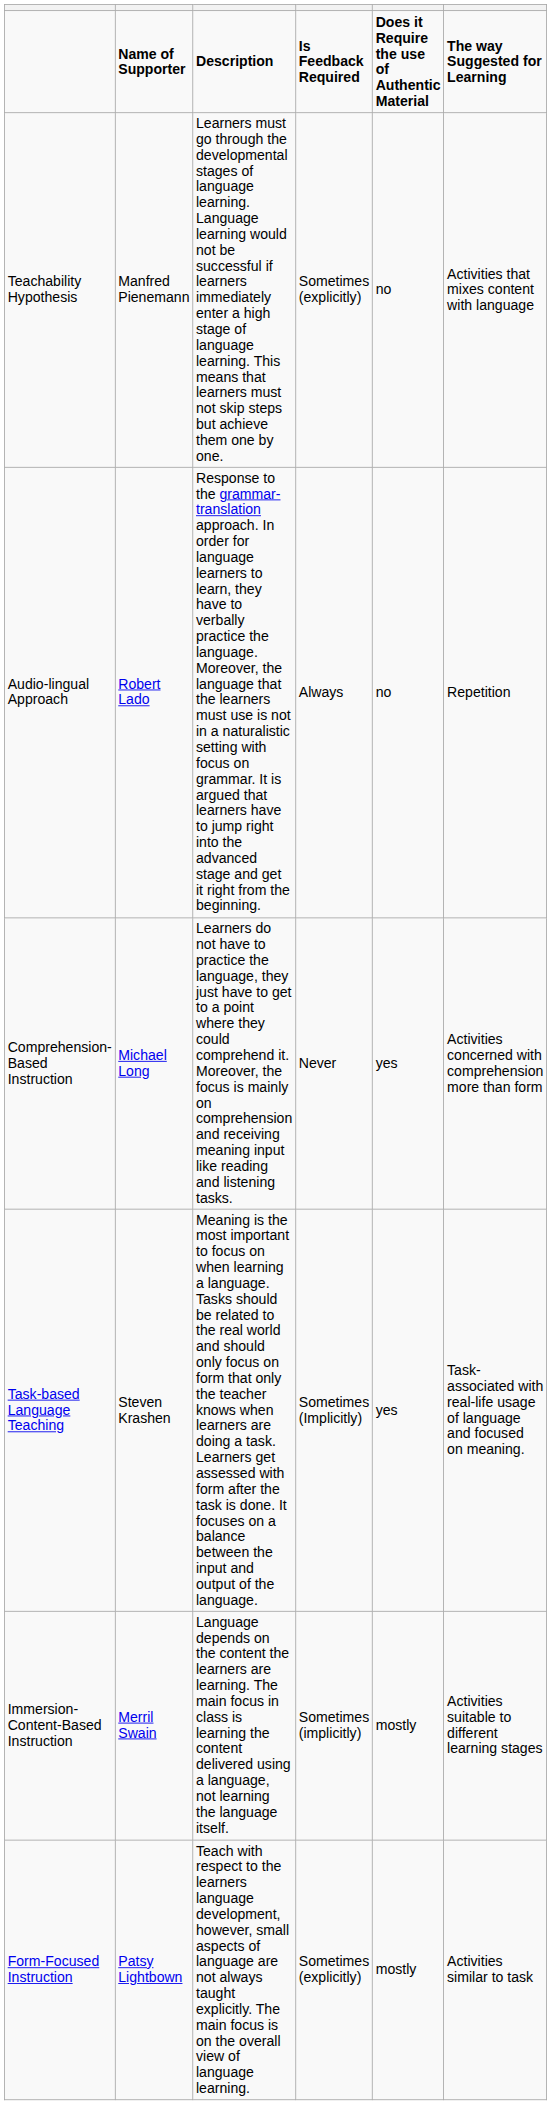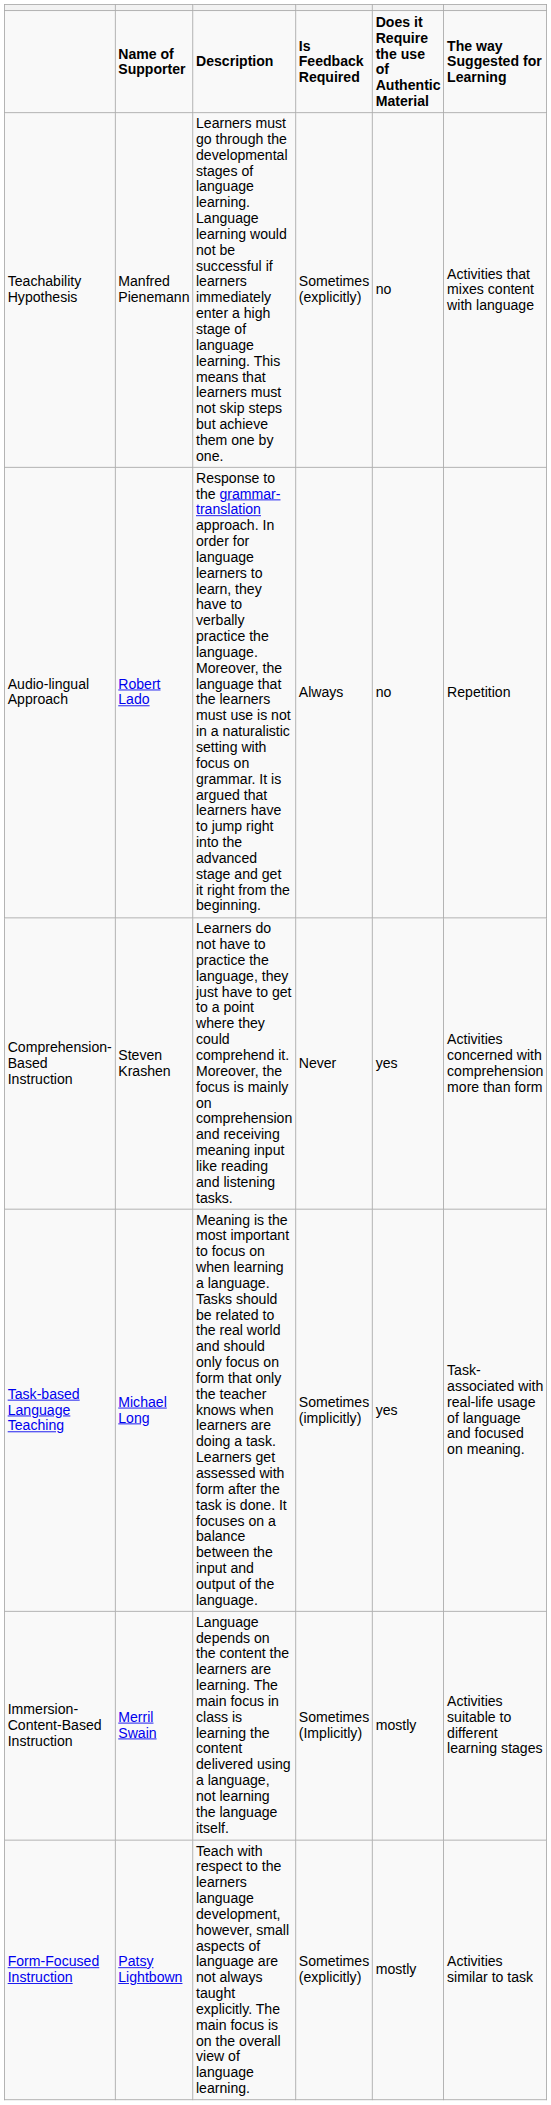(143, 1063) Michael Long -> (144, 1063) Steven Krashen
(144, 1410) Steven Krashen -> (143, 1410) Michael Long
(334, 1410) Sometimes (Implicitly) -> (334, 1410) Sometimes (implicitly)
(334, 1725) Sometimes (implicitly) -> (334, 1725) Sometimes (Implicitly)
